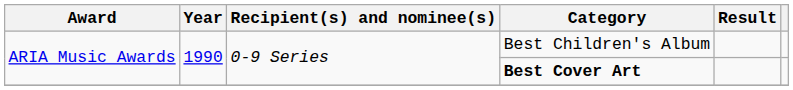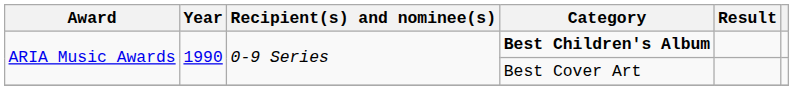(607, 45) normal -> (607, 45) bold
(573, 71) bold -> (573, 71) normal
